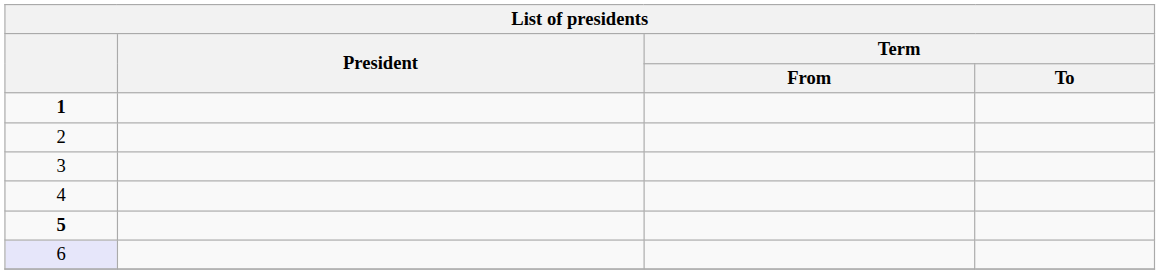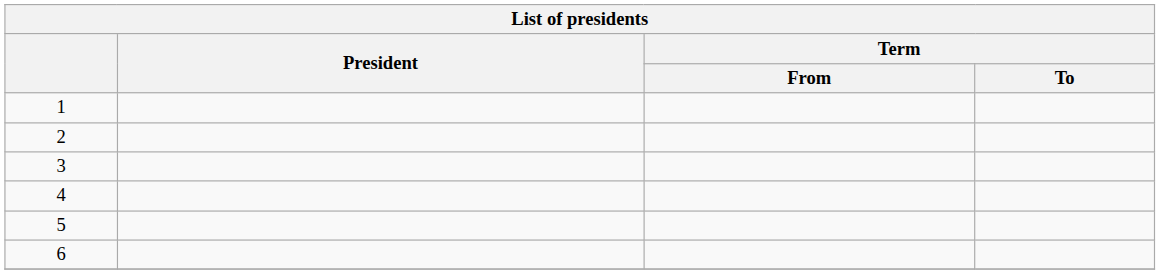(61, 107) bold -> (61, 107) normal
(61, 225) bold -> (61, 225) normal
(61, 254) lavender background -> (61, 254) no background
